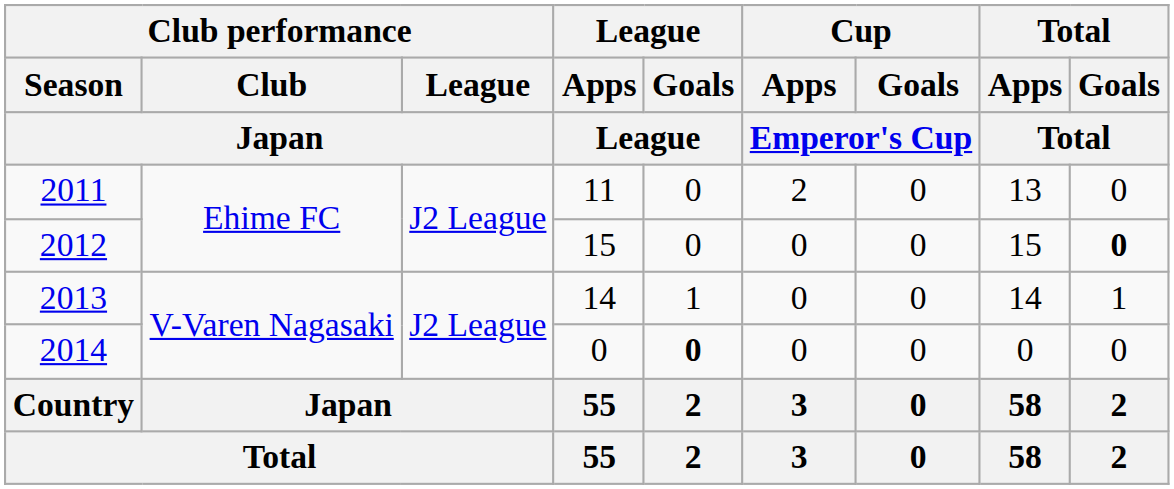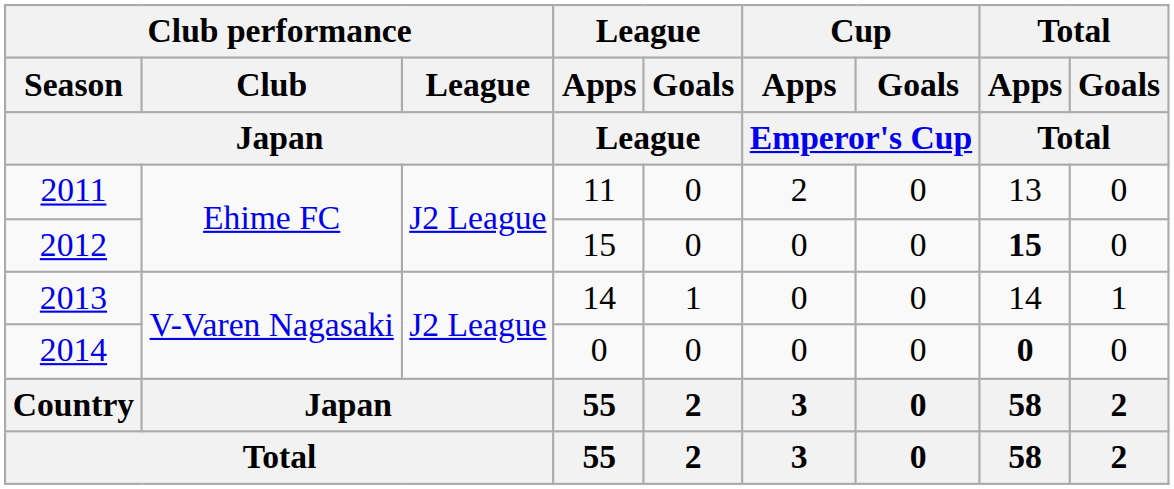(1025, 244) normal -> (1025, 244) bold
(1119, 244) bold -> (1119, 244) normal
(693, 350) bold -> (693, 350) normal
(1025, 350) normal -> (1025, 350) bold
